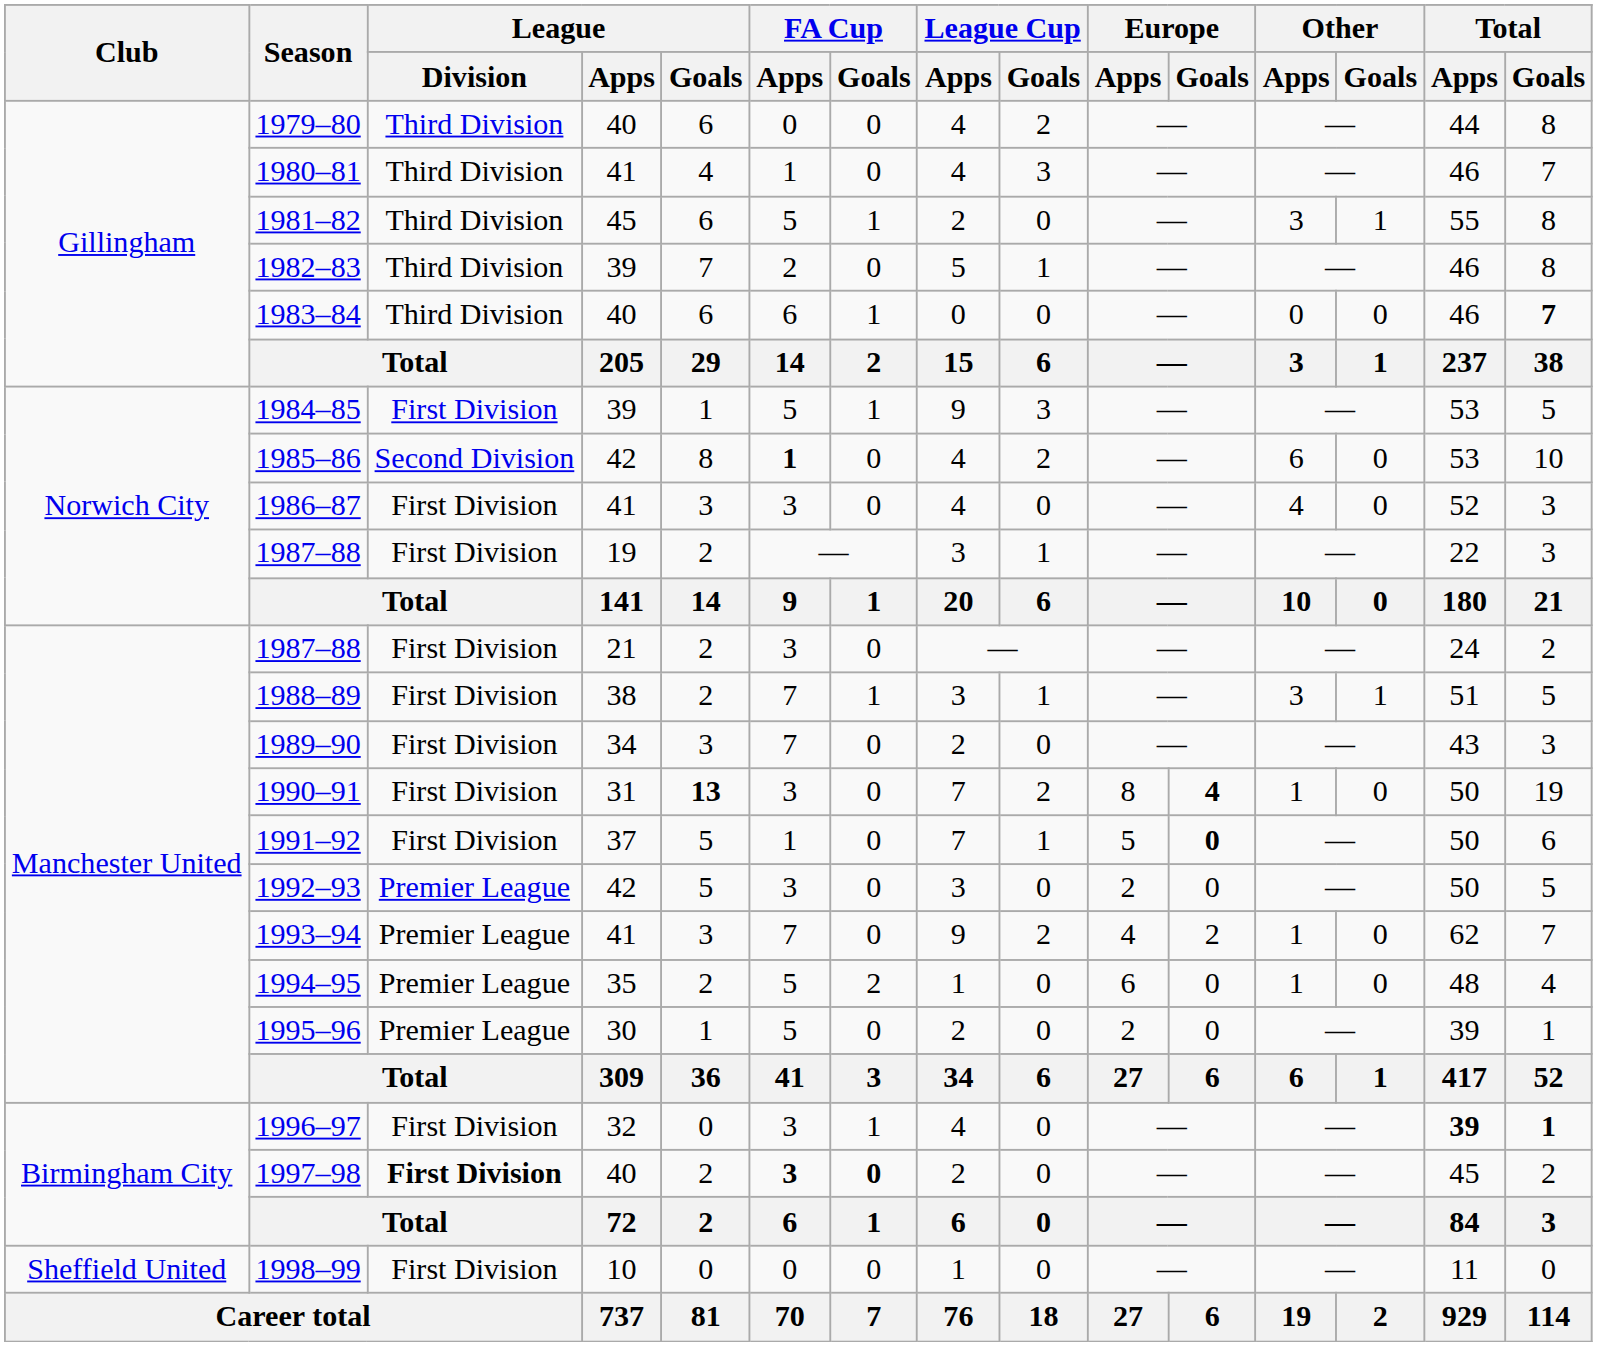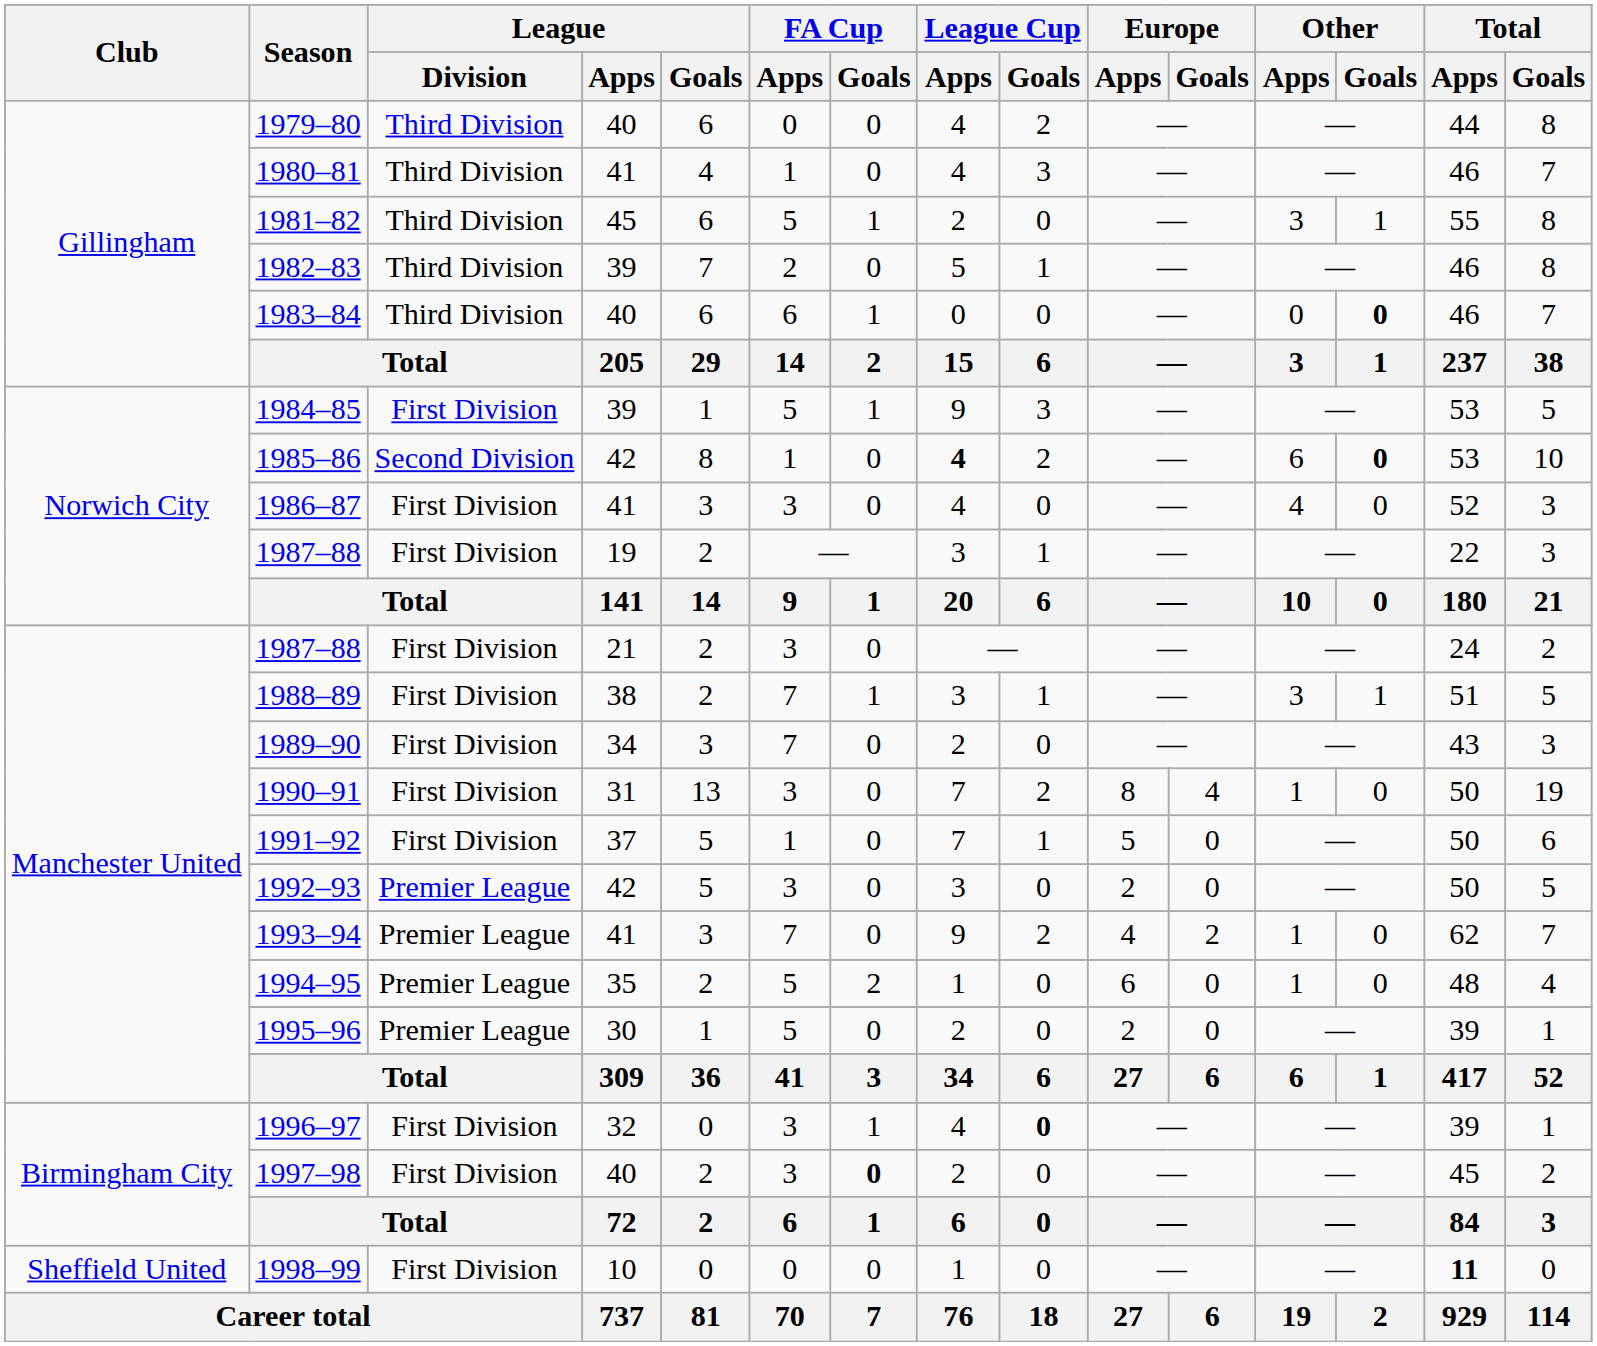(1380, 314) normal -> (1380, 314) bold
(1549, 314) bold -> (1549, 314) normal
(790, 457) bold -> (790, 457) normal
(958, 457) normal -> (958, 457) bold
(1380, 457) normal -> (1380, 457) bold
(706, 791) bold -> (706, 791) normal
(1212, 791) bold -> (1212, 791) normal
(1212, 839) bold -> (1212, 839) normal
(1043, 1125) normal -> (1043, 1125) bold
(1464, 1125) bold -> (1464, 1125) normal
(1549, 1125) bold -> (1549, 1125) normal
(474, 1173) bold -> (474, 1173) normal
(790, 1173) bold -> (790, 1173) normal
(1464, 1268) normal -> (1464, 1268) bold
